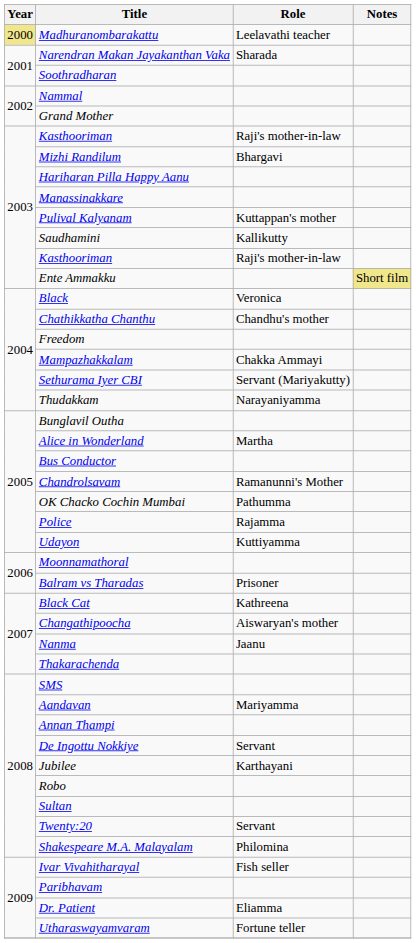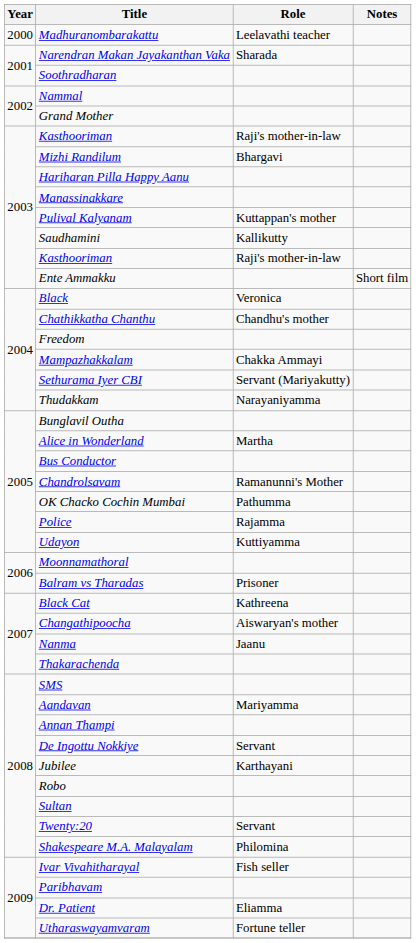(20, 34) khaki background -> (20, 34) no background
(382, 278) khaki background -> (382, 278) no background
